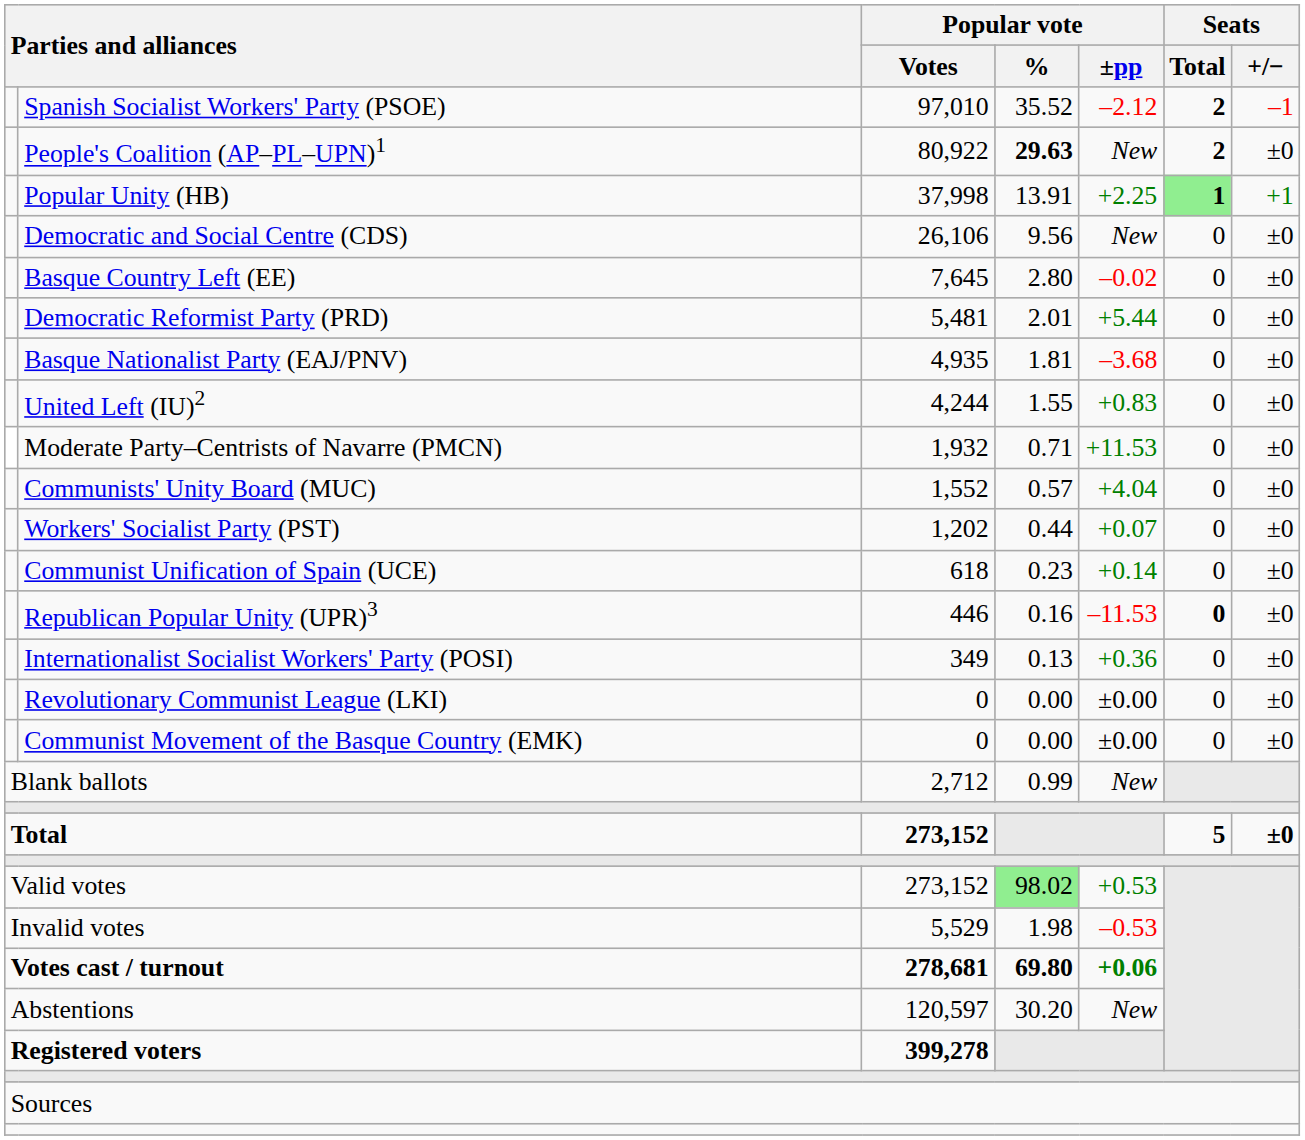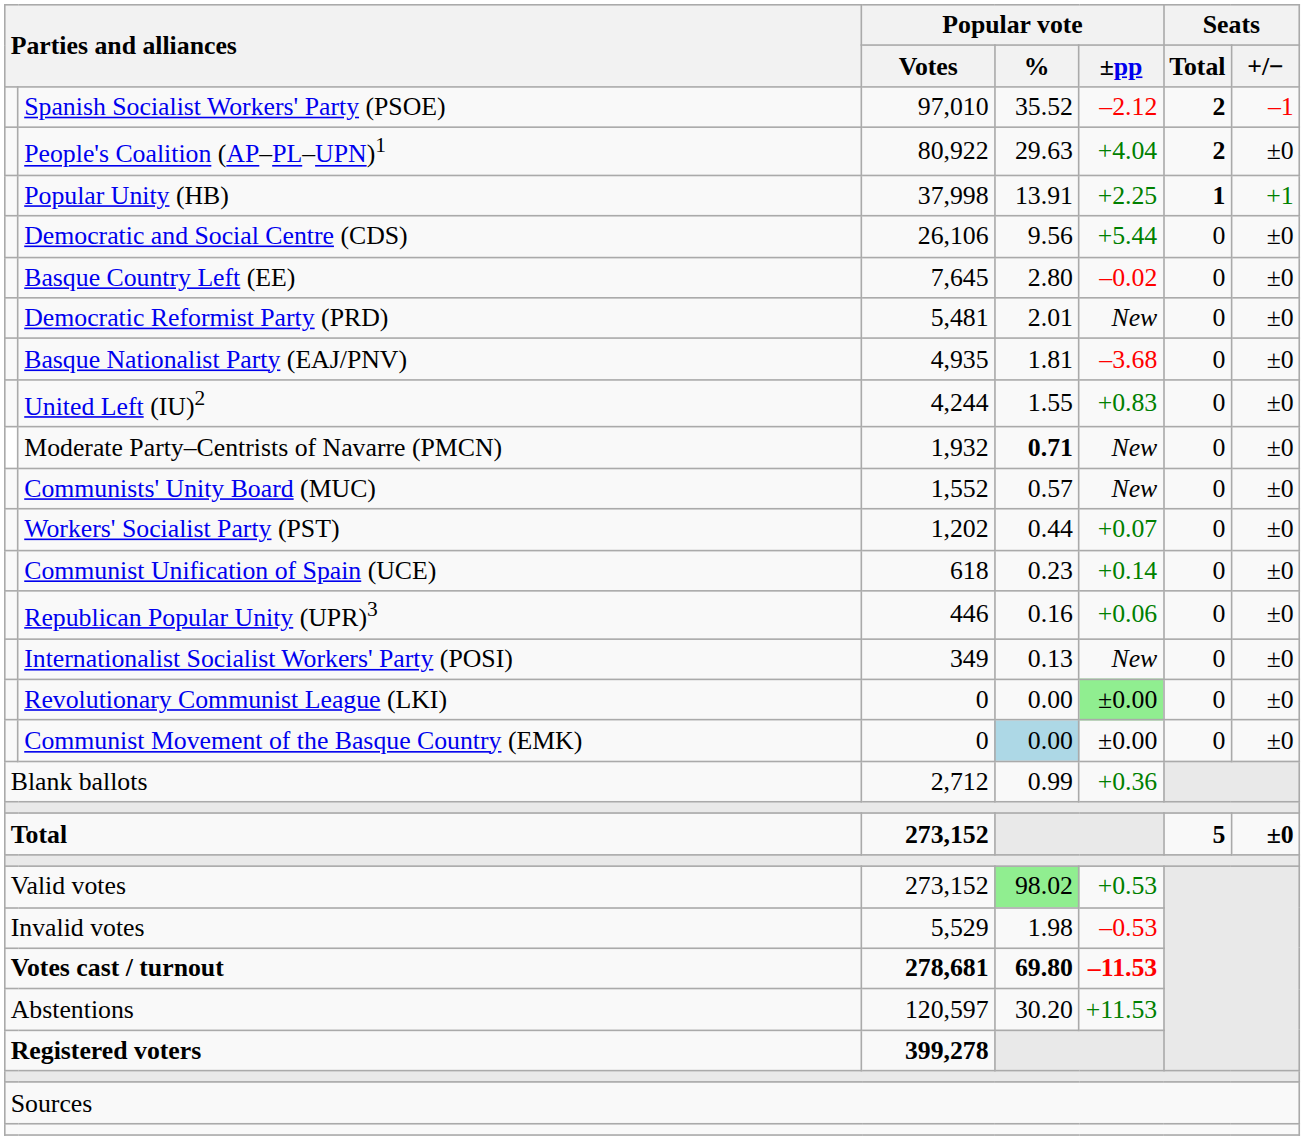(1044, 150) bold -> (1044, 150) normal
(1134, 150) New -> (1127, 150) +4.04
(1219, 195) lightgreen background -> (1219, 195) no background
(1134, 236) New -> (1127, 236) +5.44
(1127, 317) +5.44 -> (1134, 317) New
(1050, 447) normal -> (1050, 447) bold
(1121, 447) +11.53 -> (1134, 447) New
(1127, 488) +4.04 -> (1134, 488) New
(1122, 614) –11.53 -> (1127, 614) +0.06
(1219, 614) bold -> (1219, 614) normal
(1127, 658) +0.36 -> (1134, 658) New
(1128, 699) no background -> (1128, 699) lightgreen background
(1050, 740) no background -> (1050, 740) lightblue background
(1134, 781) New -> (1127, 781) +0.36
(1127, 968) +0.06 -> (1123, 968) –11.53
(1134, 1009) New -> (1121, 1009) +11.53
